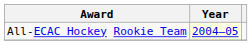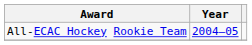(215, 31) lightyellow background -> (215, 31) no background
